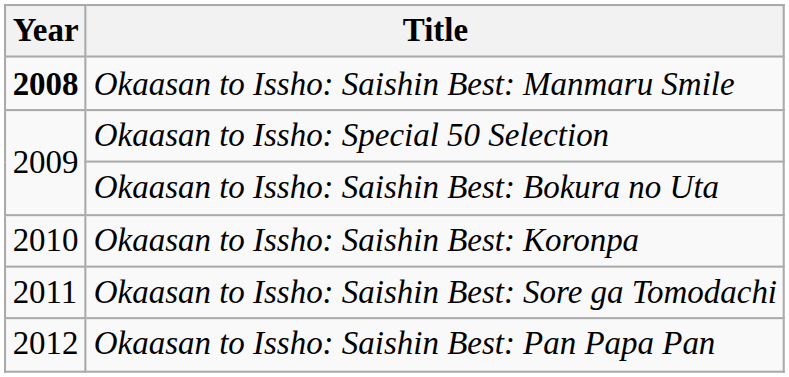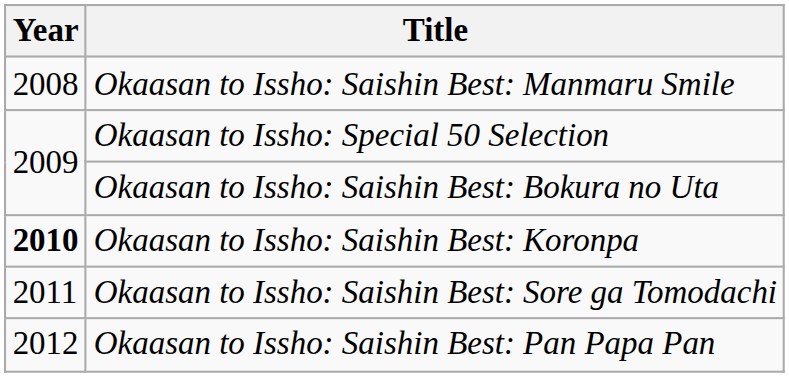(46, 82) bold -> (46, 82) normal
(46, 239) normal -> (46, 239) bold
